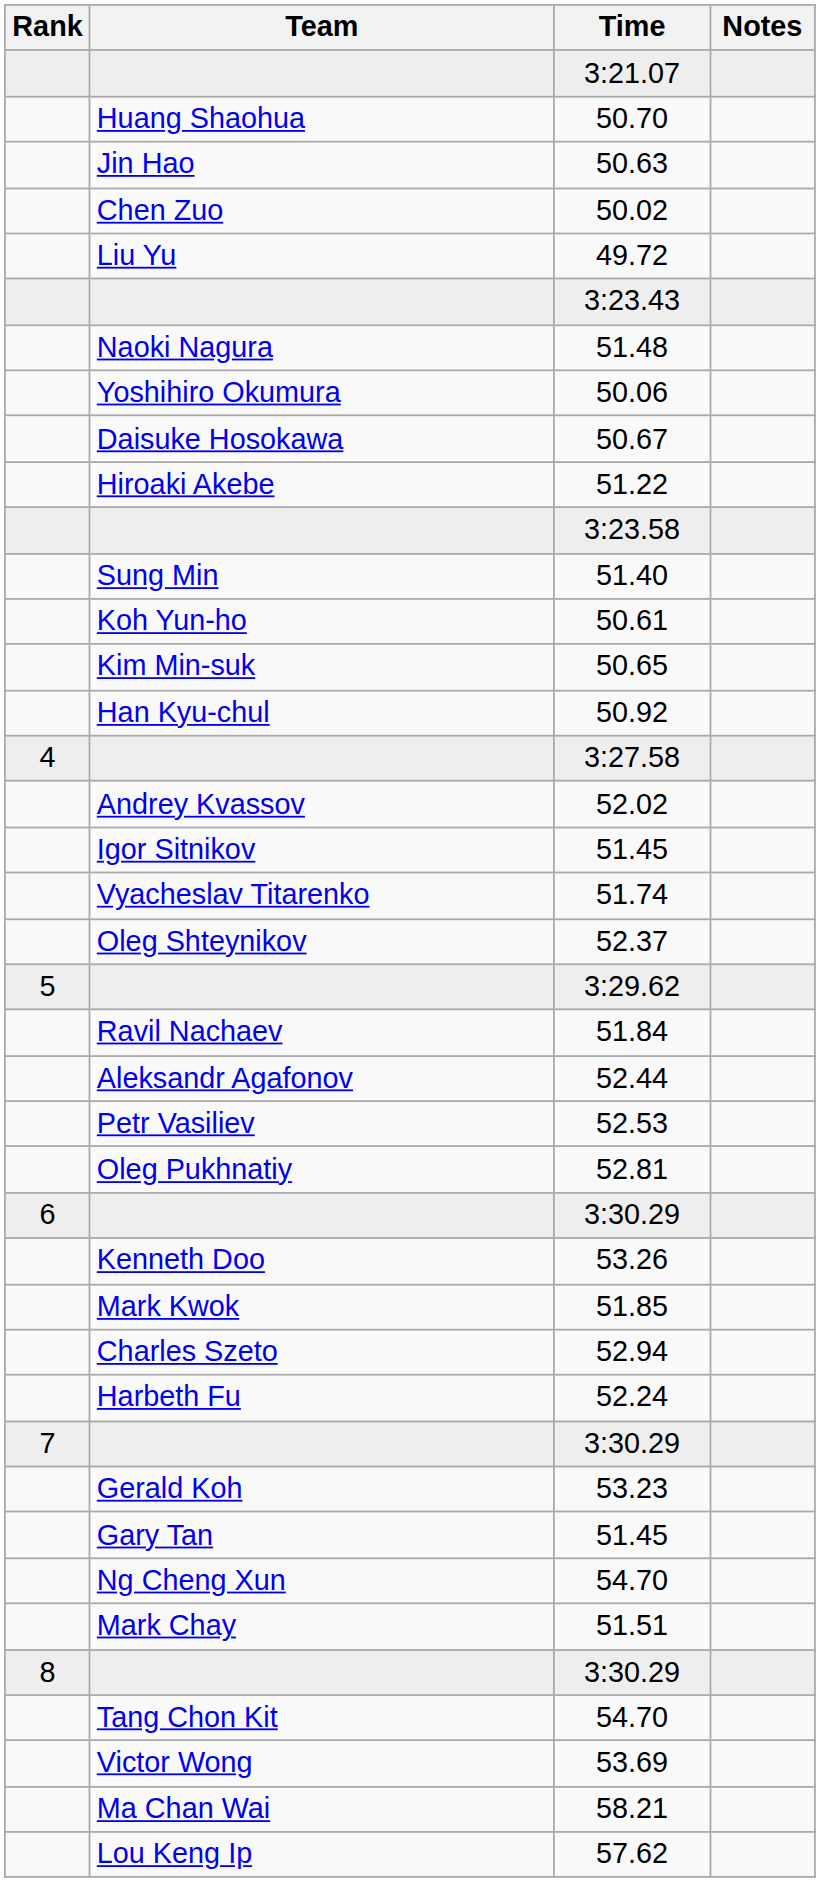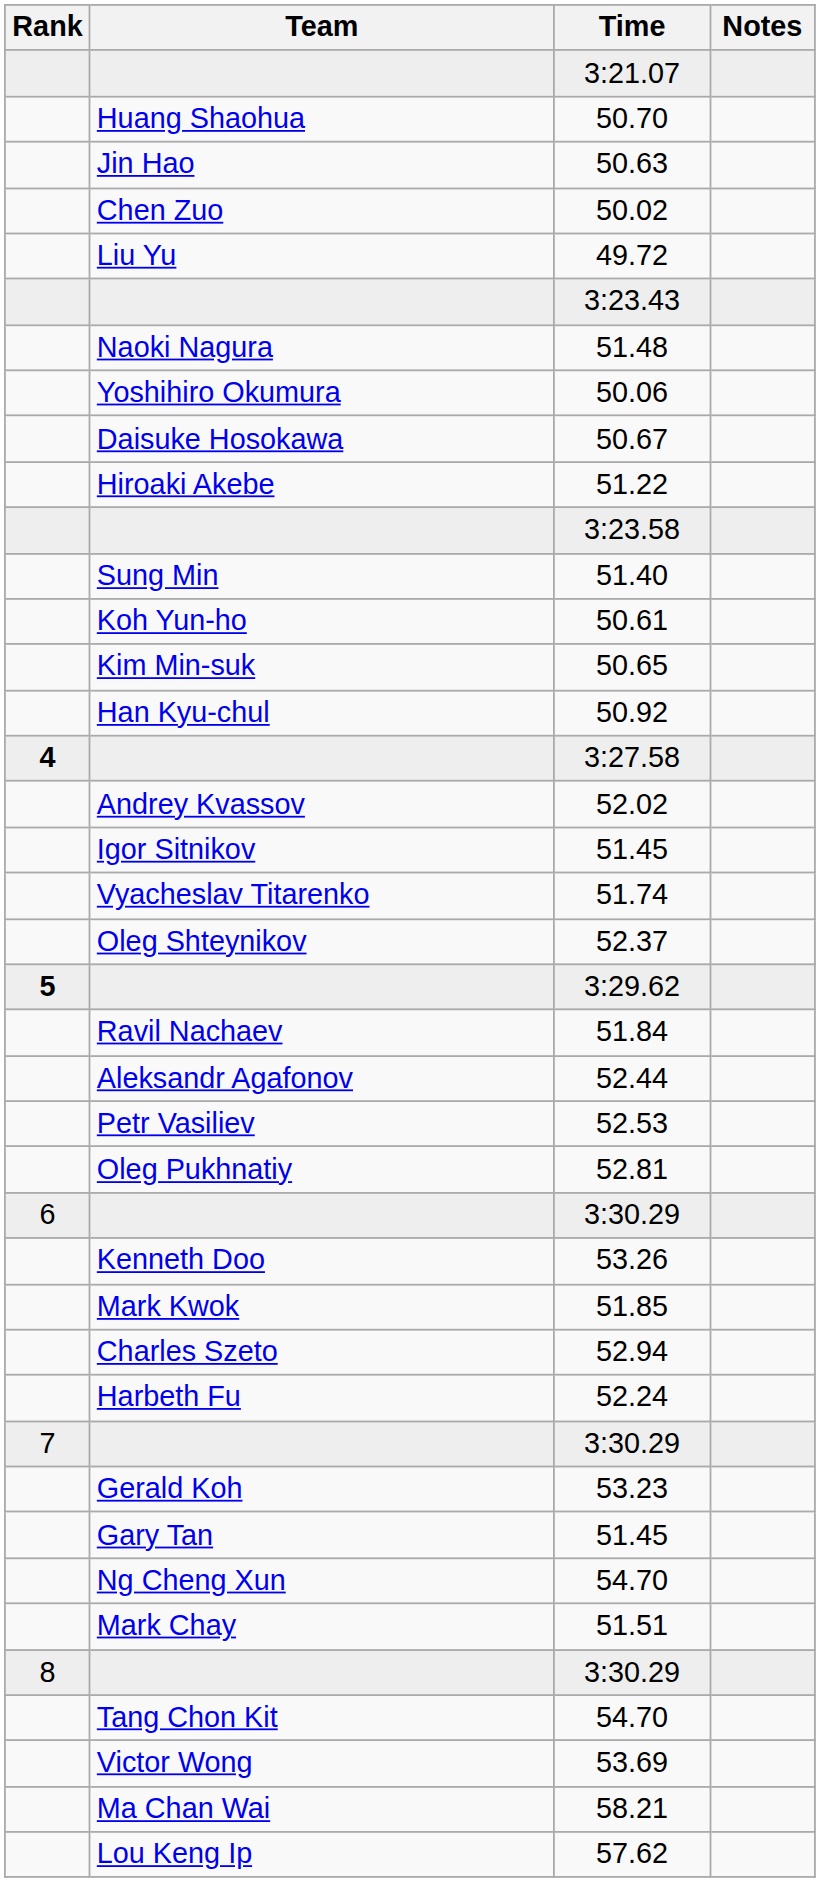(48, 758) normal -> (48, 758) bold
(48, 986) normal -> (48, 986) bold
